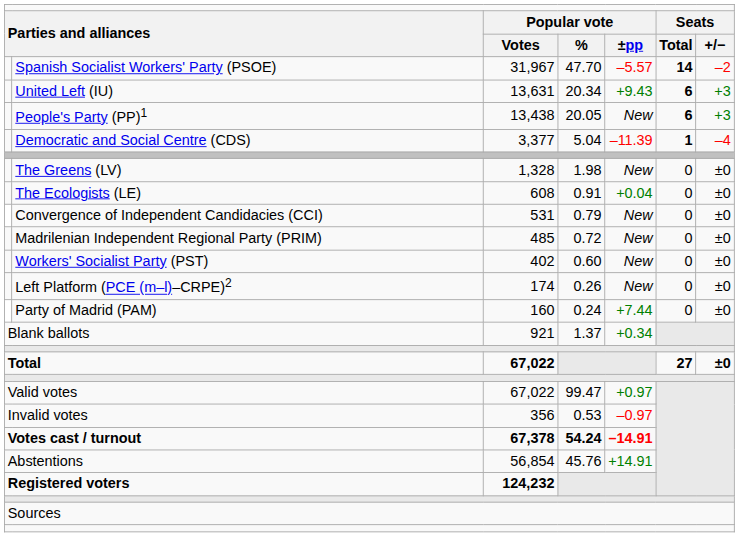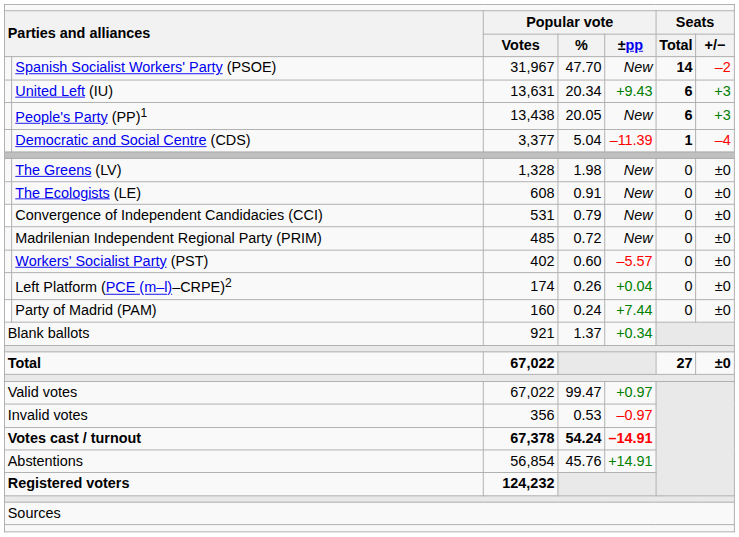(635, 68) –5.57 -> (638, 68) New
(634, 192) +0.04 -> (638, 192) New
(638, 261) New -> (635, 261) –5.57
(638, 286) New -> (634, 286) +0.04
